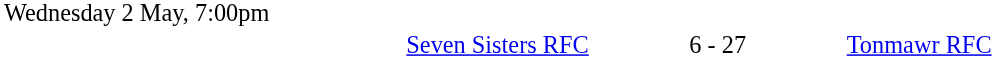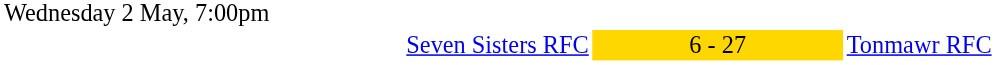(718, 44) no background -> (718, 44) gold background
